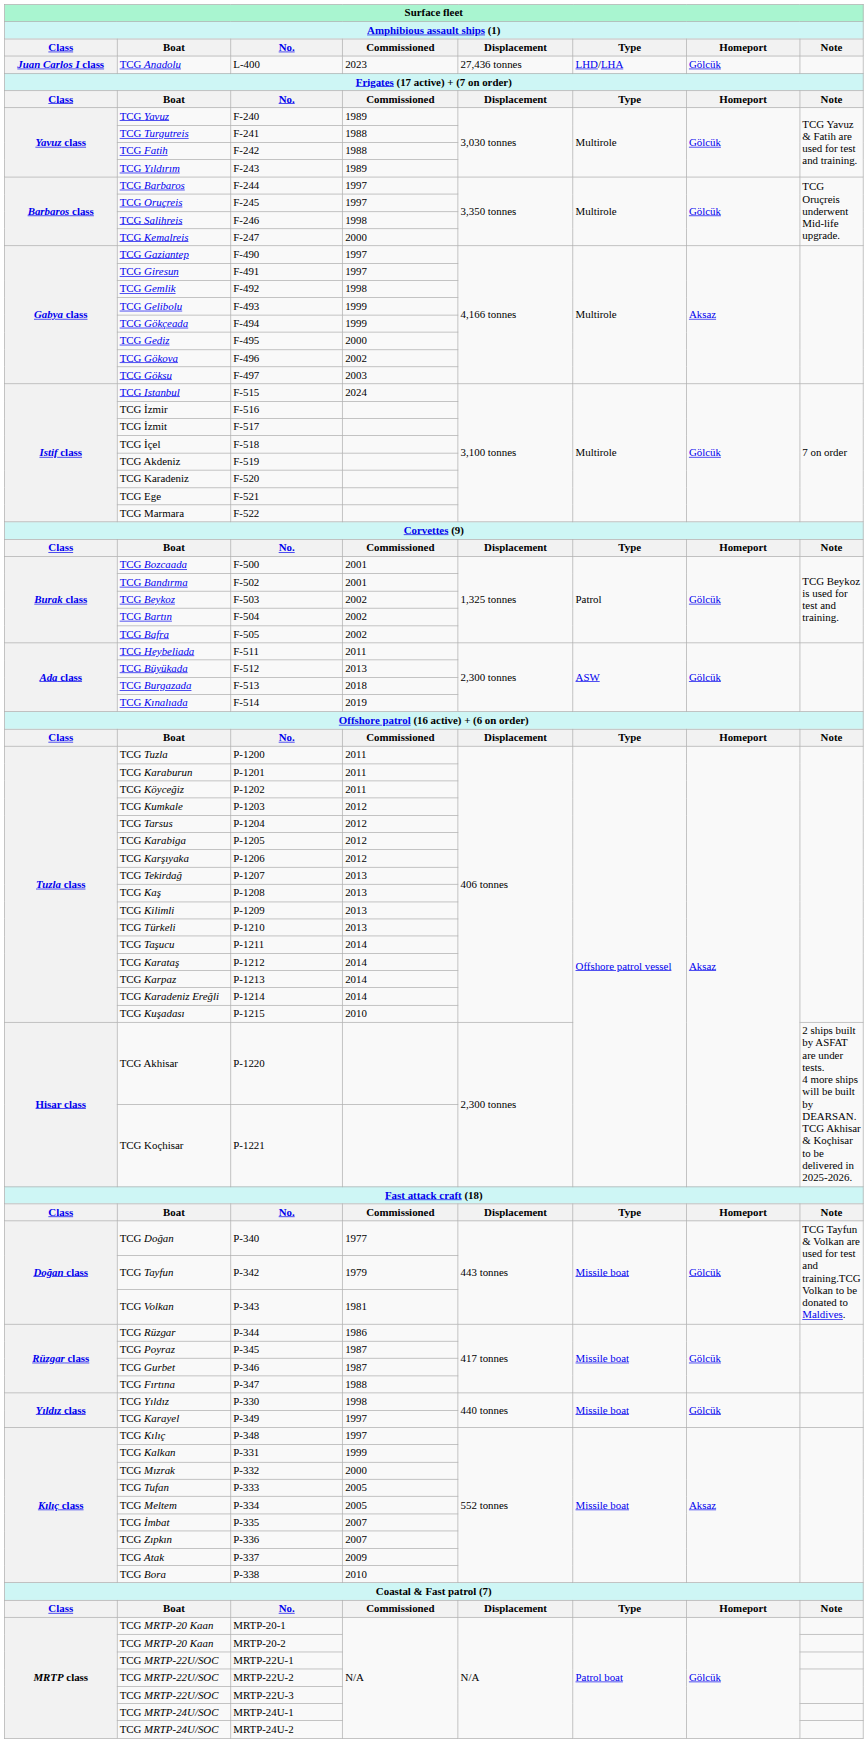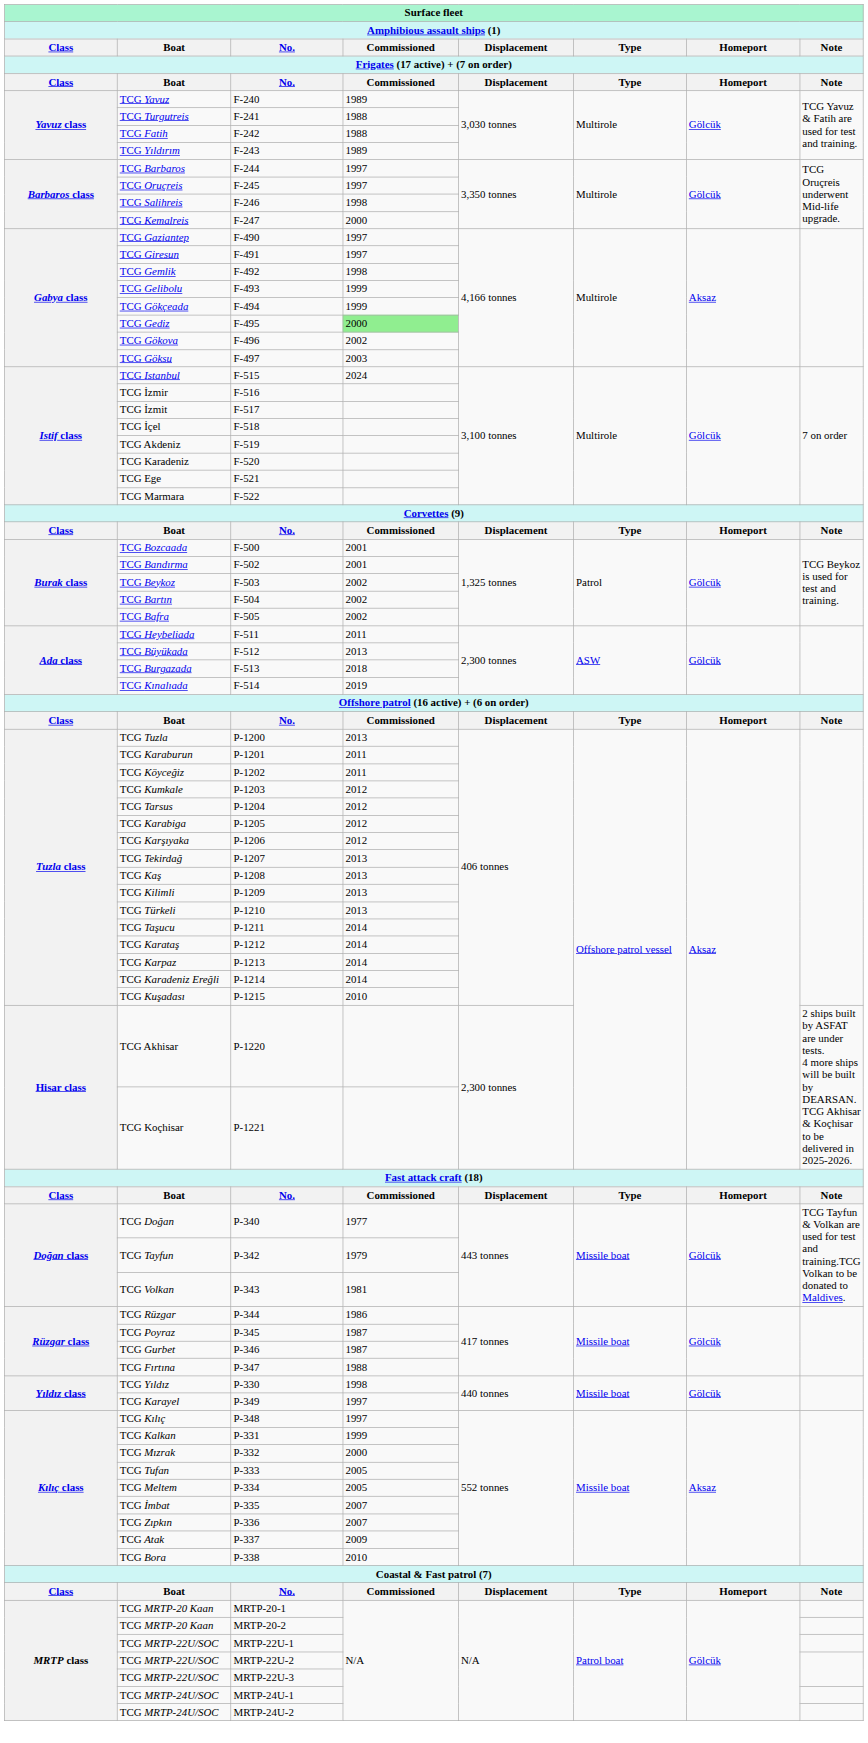- row: (150, 64)
(356, 340) no background -> (356, 323) lightgreen background
(356, 755) 2011 -> (356, 737) 2013
